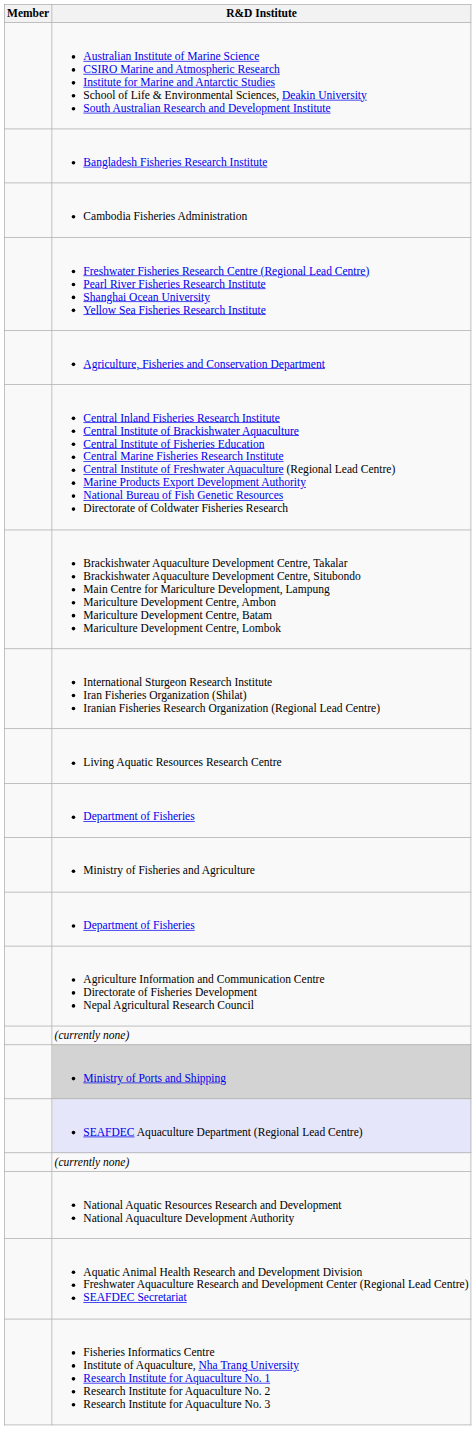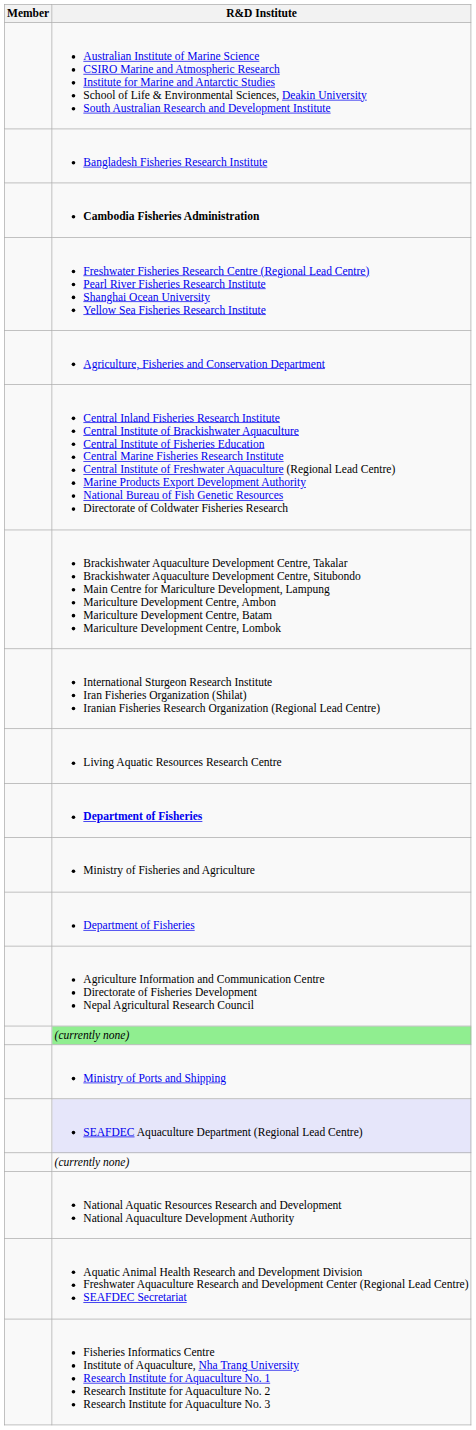(262, 217) normal -> (262, 217) bold
(262, 817) normal -> (262, 817) bold
(92, 1035) no background -> (92, 1035) lightgreen background
(262, 1078) lightgrey background -> (262, 1078) no background
